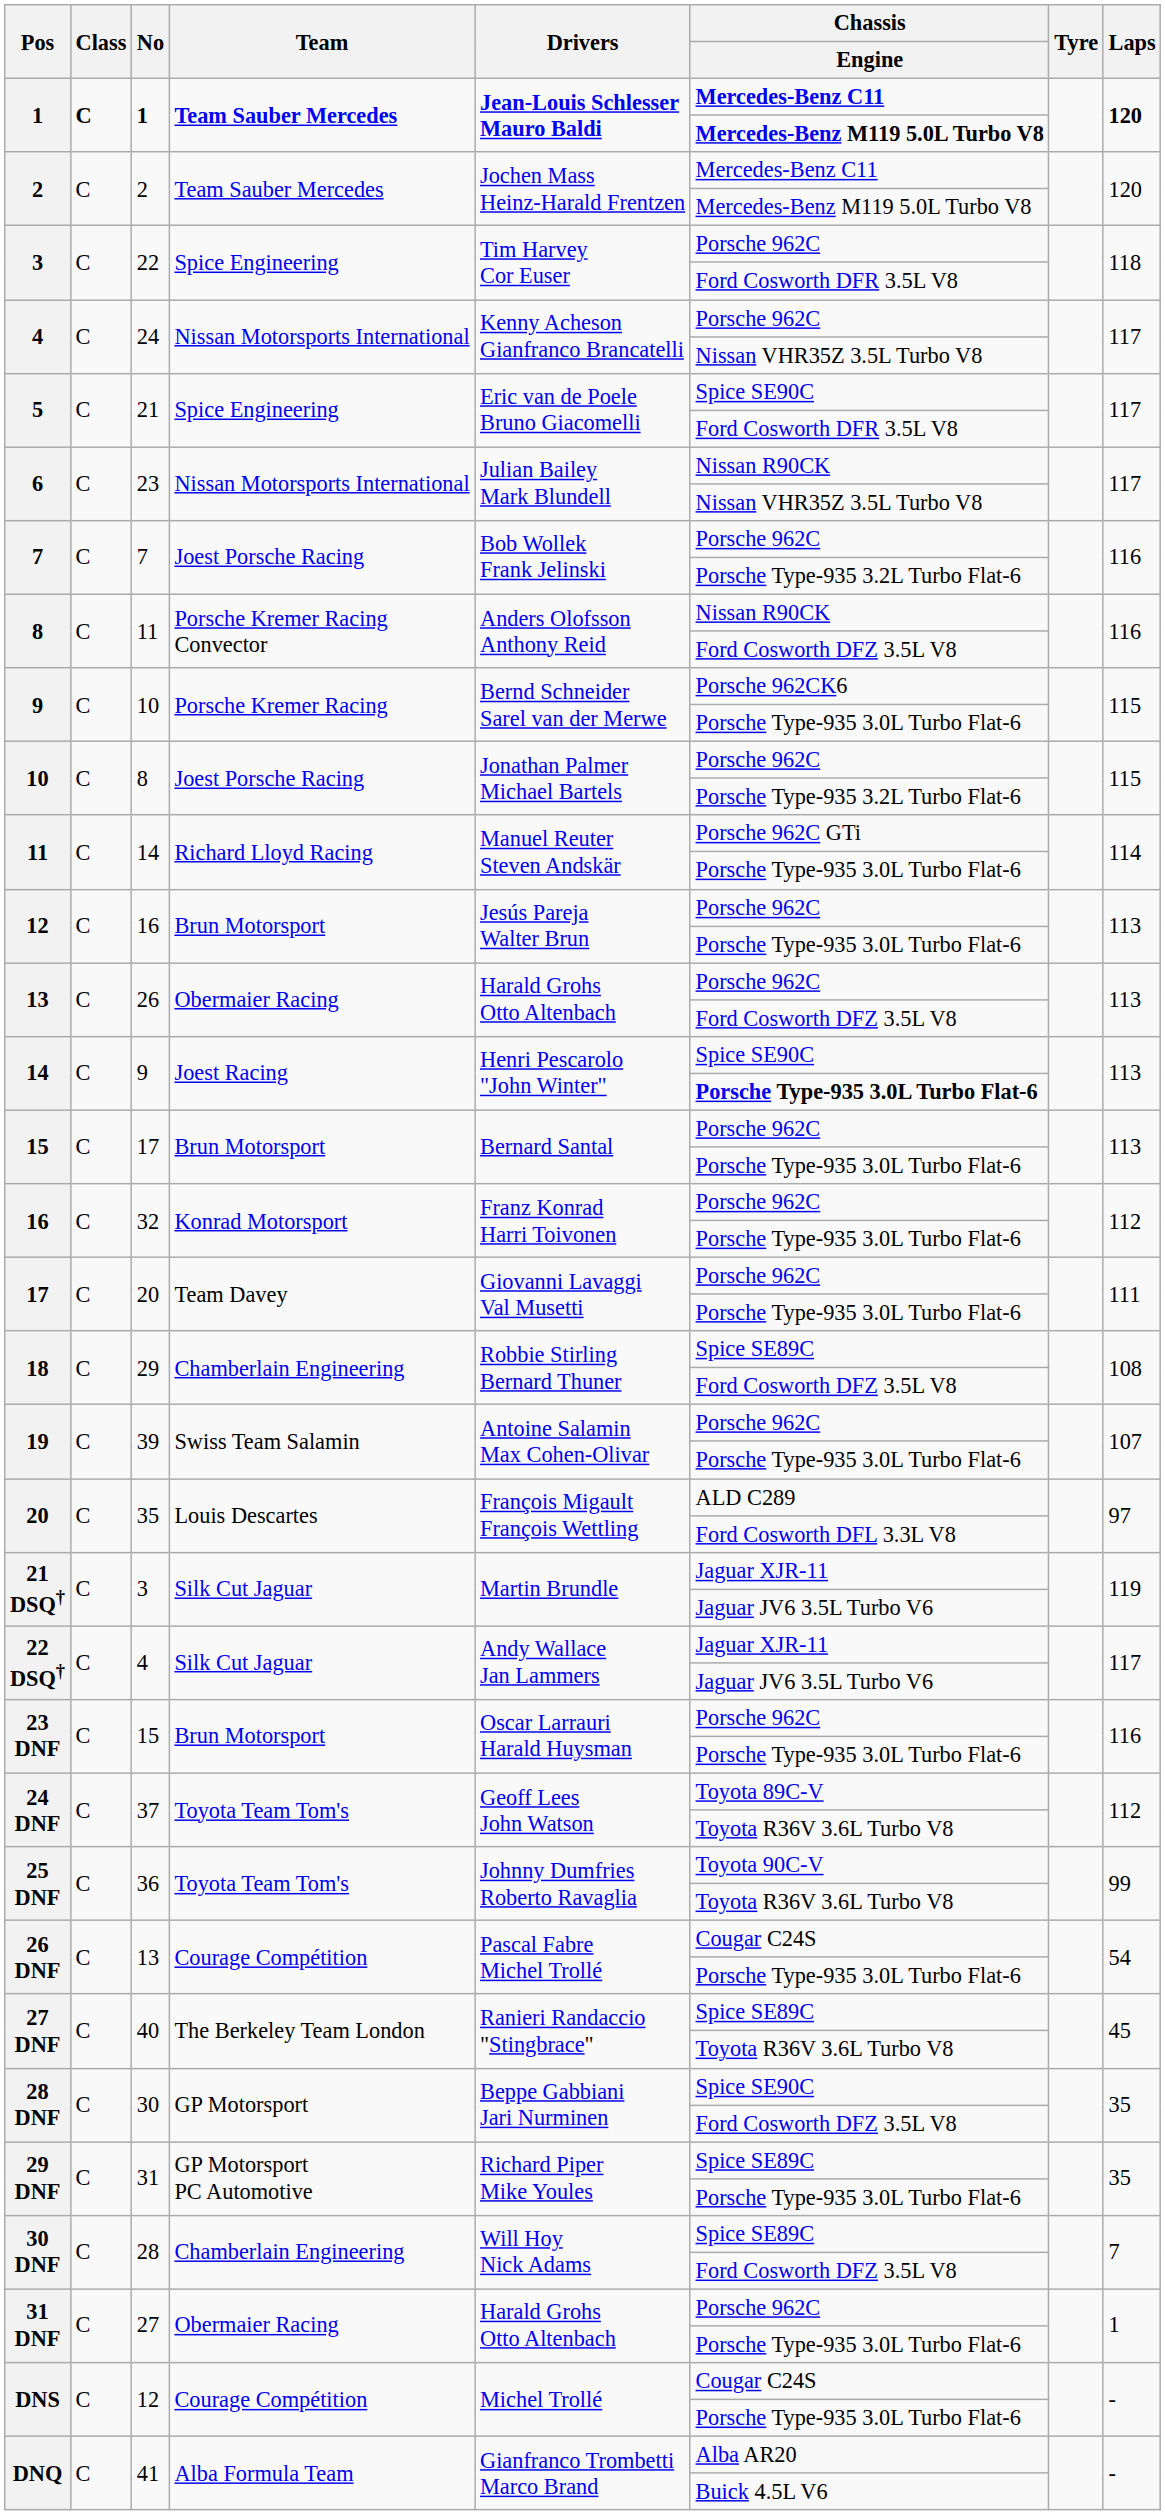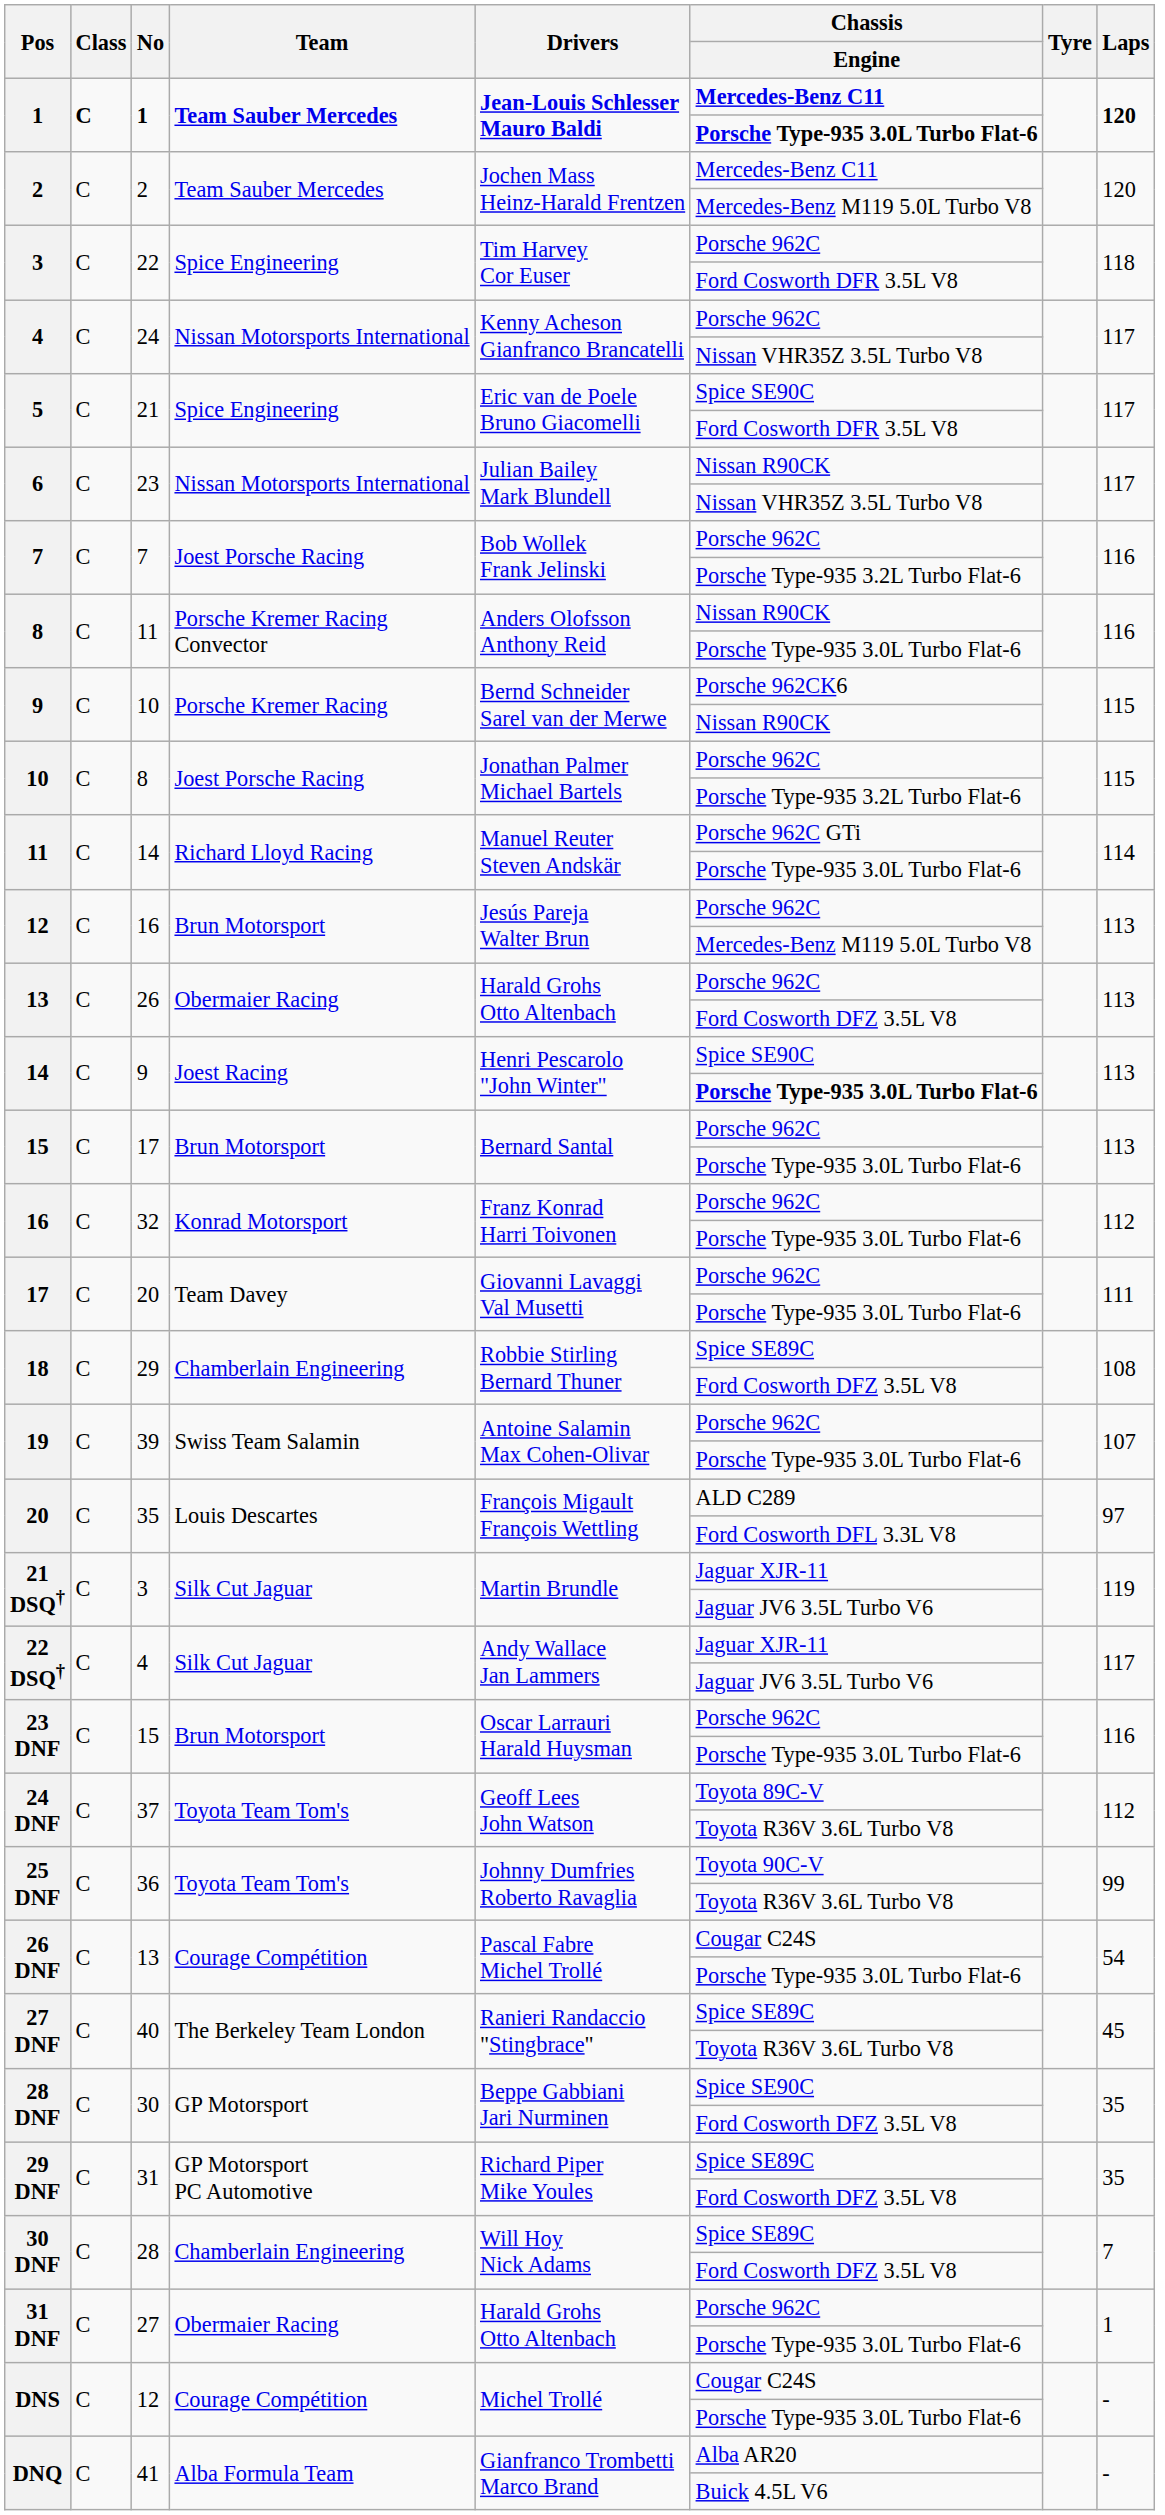(870, 133) Mercedes-Benz M119 5.0L Turbo V8 -> (867, 133) Porsche Type-935 3.0L Turbo Flat-6
(826, 649) Ford Cosworth DFZ 3.5L V8 -> (858, 649) Porsche Type-935 3.0L Turbo Flat-6
(858, 723) Porsche Type-935 3.0L Turbo Flat-6 -> (763, 723) Nissan R90CK
(858, 944) Porsche Type-935 3.0L Turbo Flat-6 -> (864, 944) Mercedes-Benz M119 5.0L Turbo V8
(858, 2196) Porsche Type-935 3.0L Turbo Flat-6 -> (826, 2196) Ford Cosworth DFZ 3.5L V8
